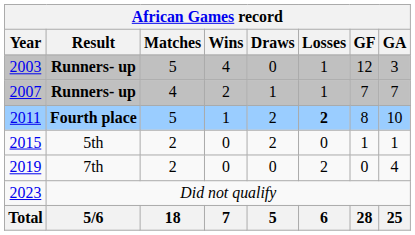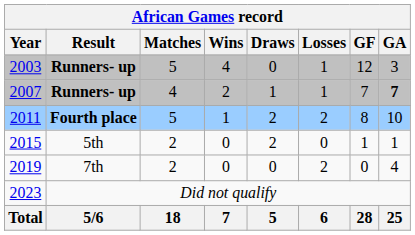(395, 92) normal -> (395, 92) bold
(324, 117) bold -> (324, 117) normal
